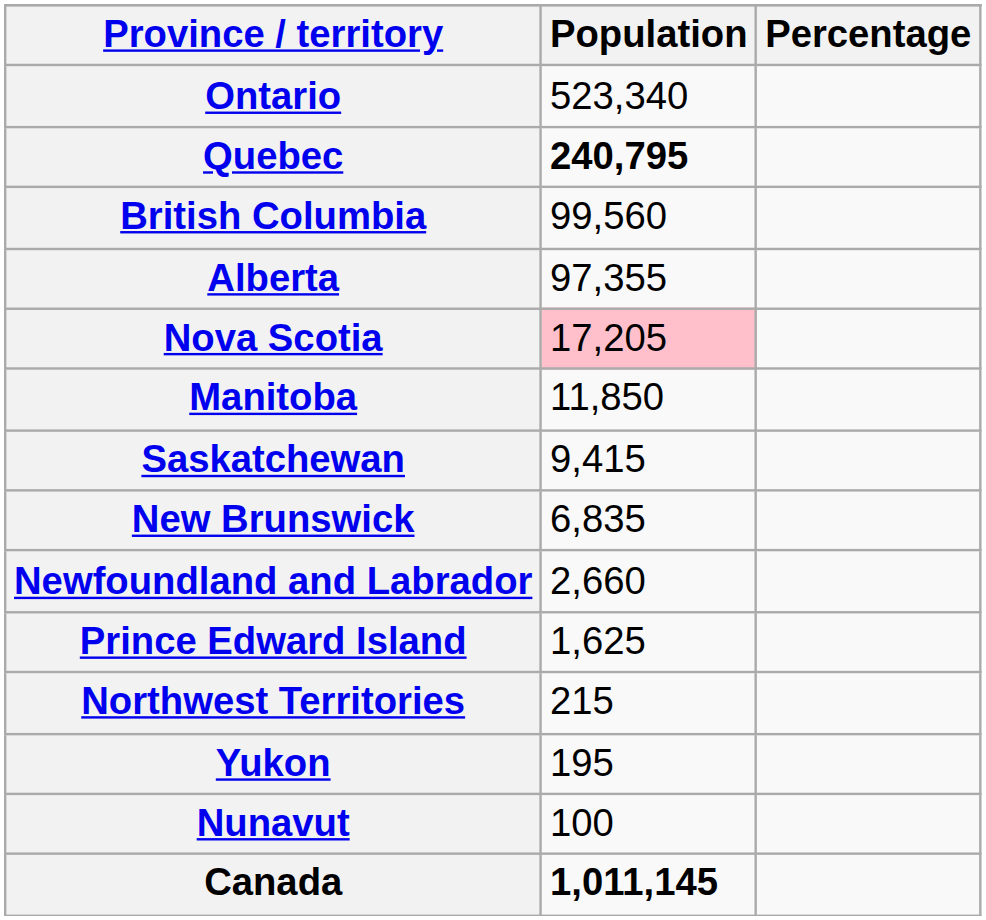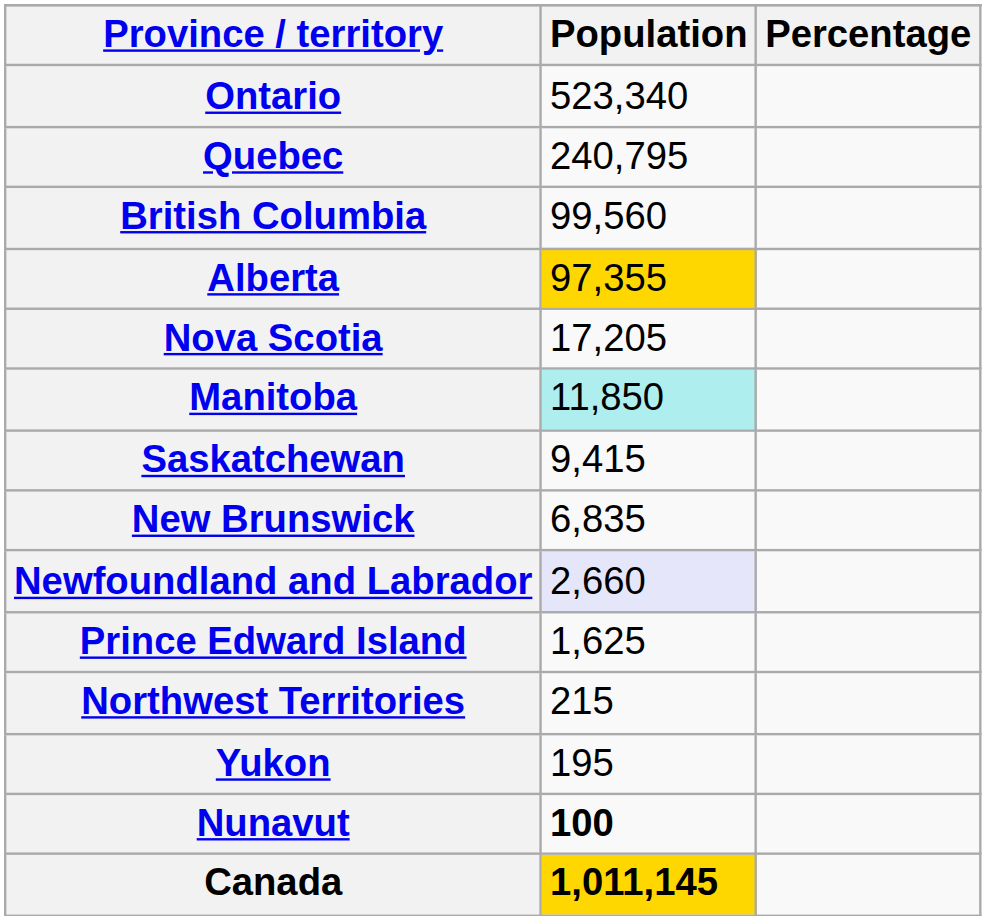(619, 156) bold -> (619, 156) normal
(608, 277) no background -> (608, 277) gold background
(608, 338) pink background -> (608, 338) no background
(607, 398) no background -> (607, 398) paleturquoise background
(598, 580) no background -> (598, 580) lavender background
(582, 823) normal -> (582, 823) bold
(634, 883) no background -> (634, 883) gold background
